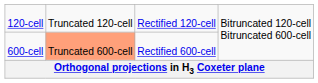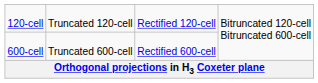(90, 52) lightsalmon background -> (90, 52) no background
